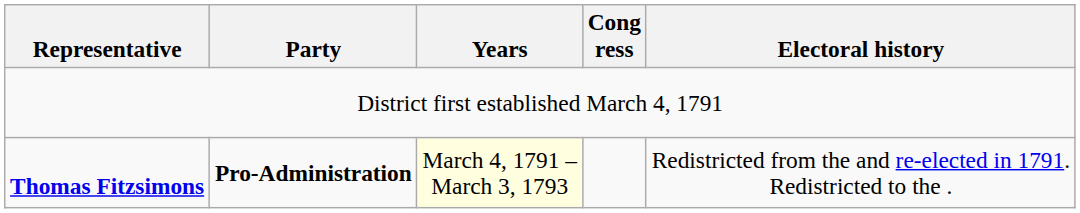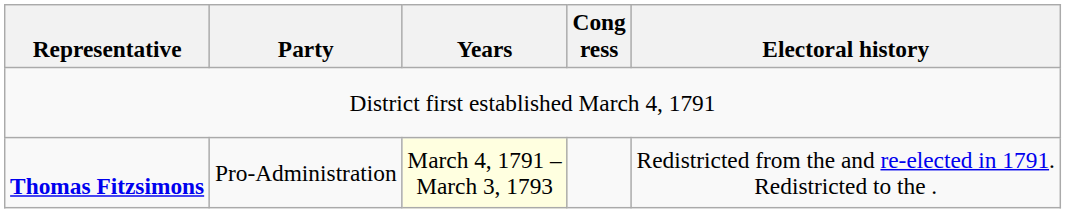(313, 172) bold -> (306, 172) normal
